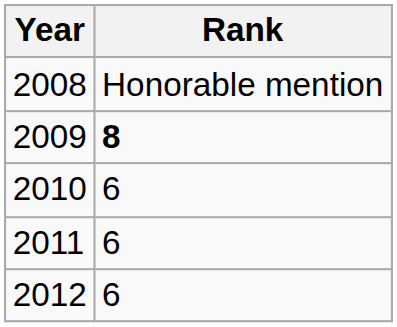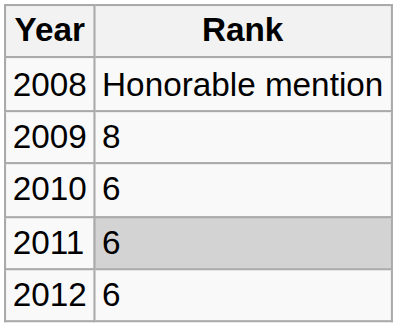(111, 136) bold -> (111, 136) normal
(111, 242) no background -> (111, 242) lightgrey background
